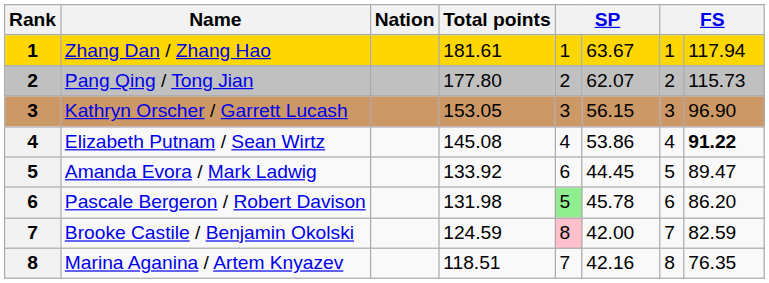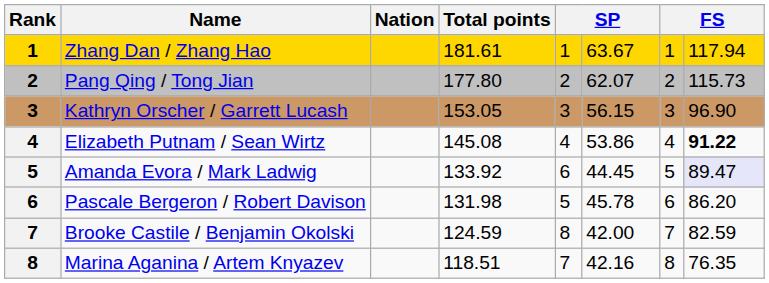(712, 171) no background -> (712, 171) lavender background
(565, 202) lightgreen background -> (565, 202) no background
(565, 232) pink background -> (565, 232) no background
